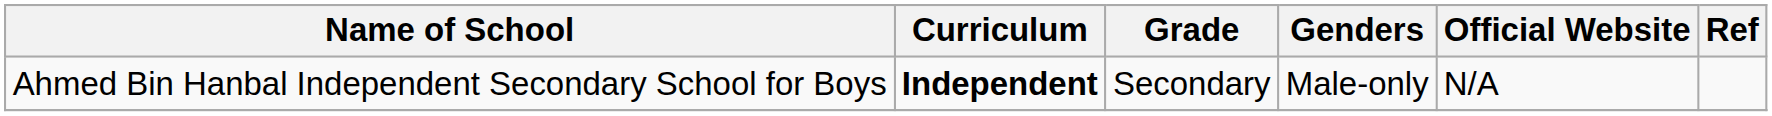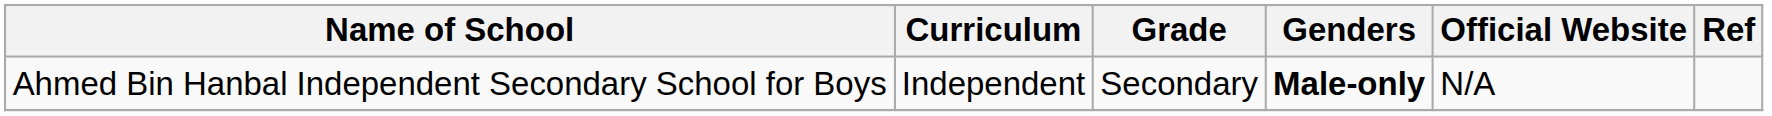(1000, 82) bold -> (993, 82) normal
(1357, 82) normal -> (1349, 82) bold
